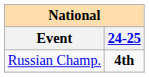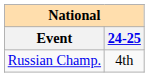(124, 60) bold -> (124, 60) normal
